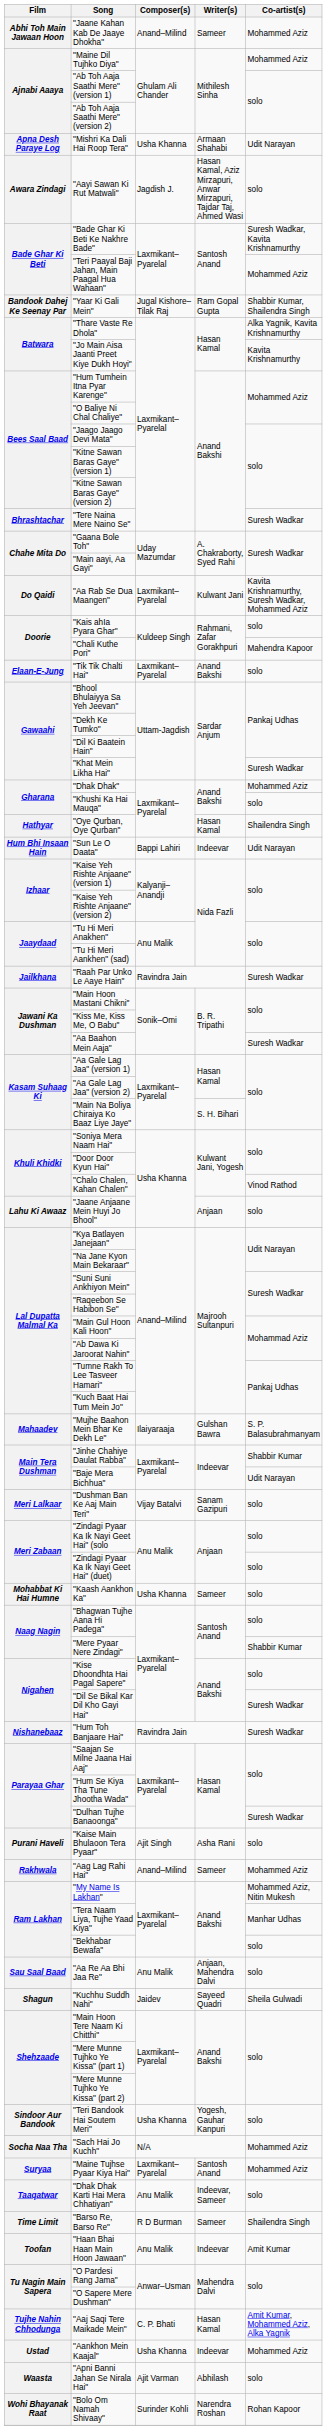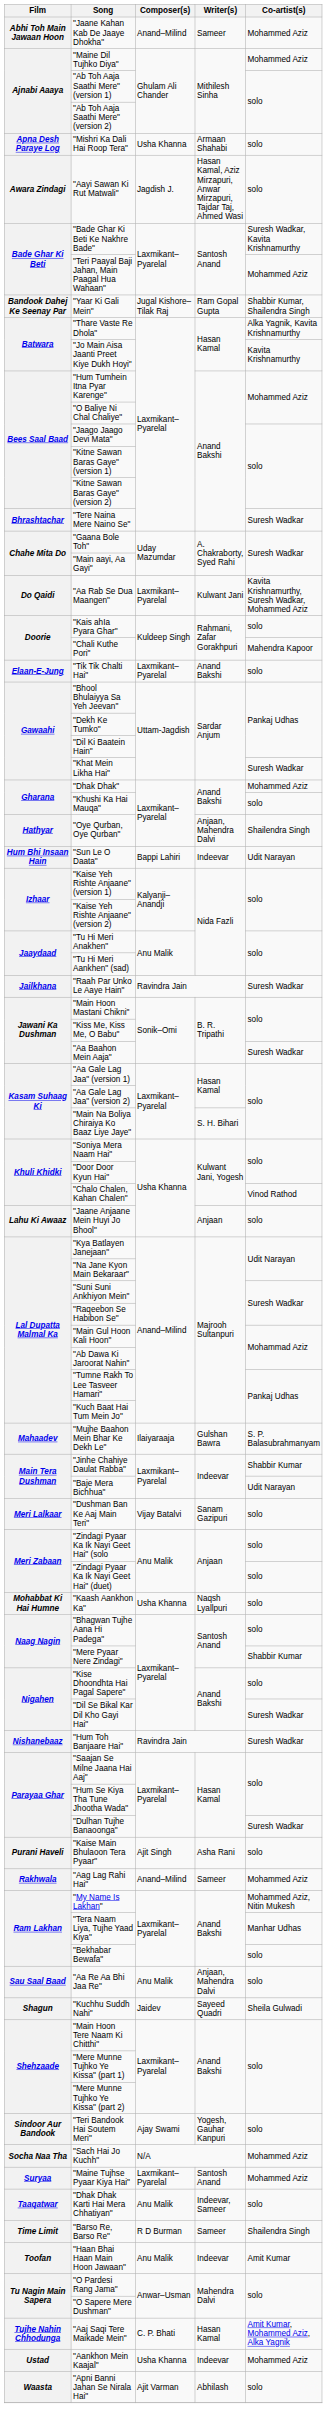(271, 144) Udit Narayan -> (255, 144) solo
(209, 826) Hasan Kamal -> (215, 830) Anjaan, Mahendra Dalvi
(211, 1594) Sameer -> (212, 1603) Naqsh Lyallpuri
(162, 2120) Usha Khanna -> (158, 2129) Ajay Swami
- row: (90, 2409)
